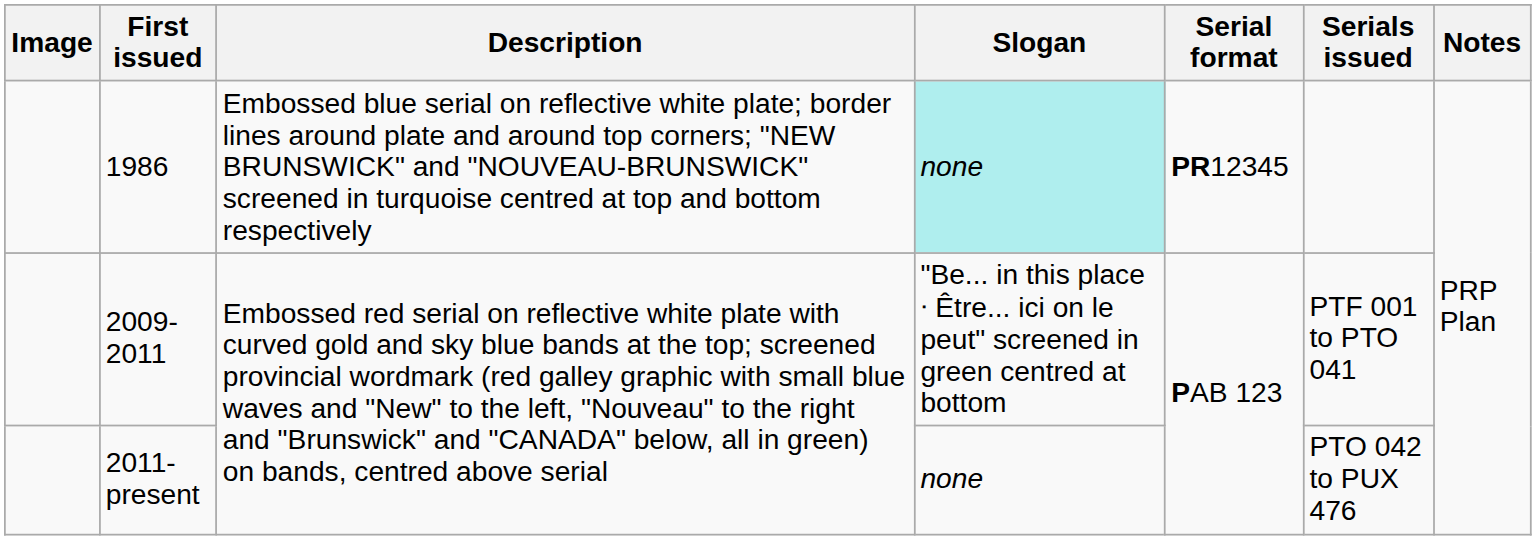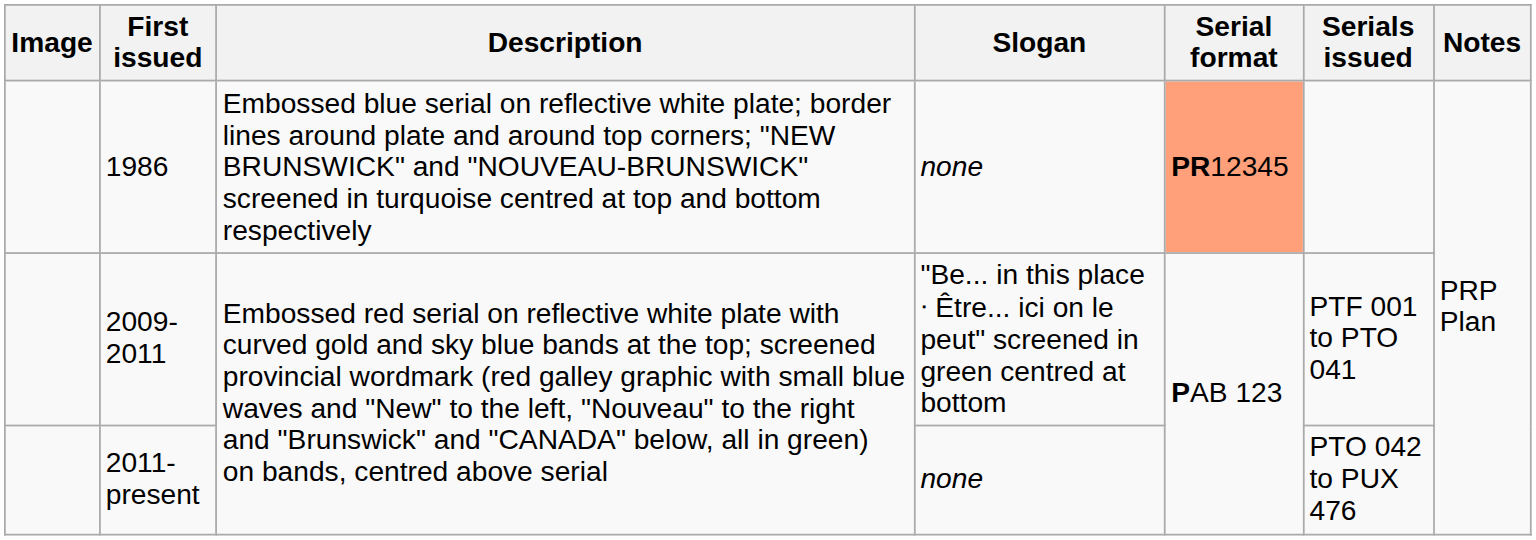(952, 166) paleturquoise background -> (952, 166) no background
(1230, 166) no background -> (1230, 166) lightsalmon background
